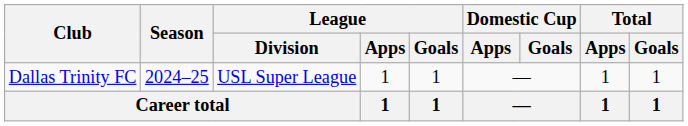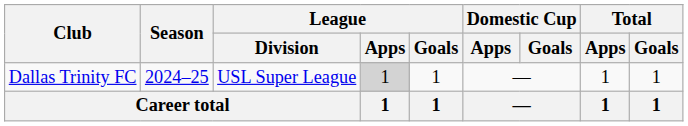(385, 76) no background -> (385, 76) lightgrey background
